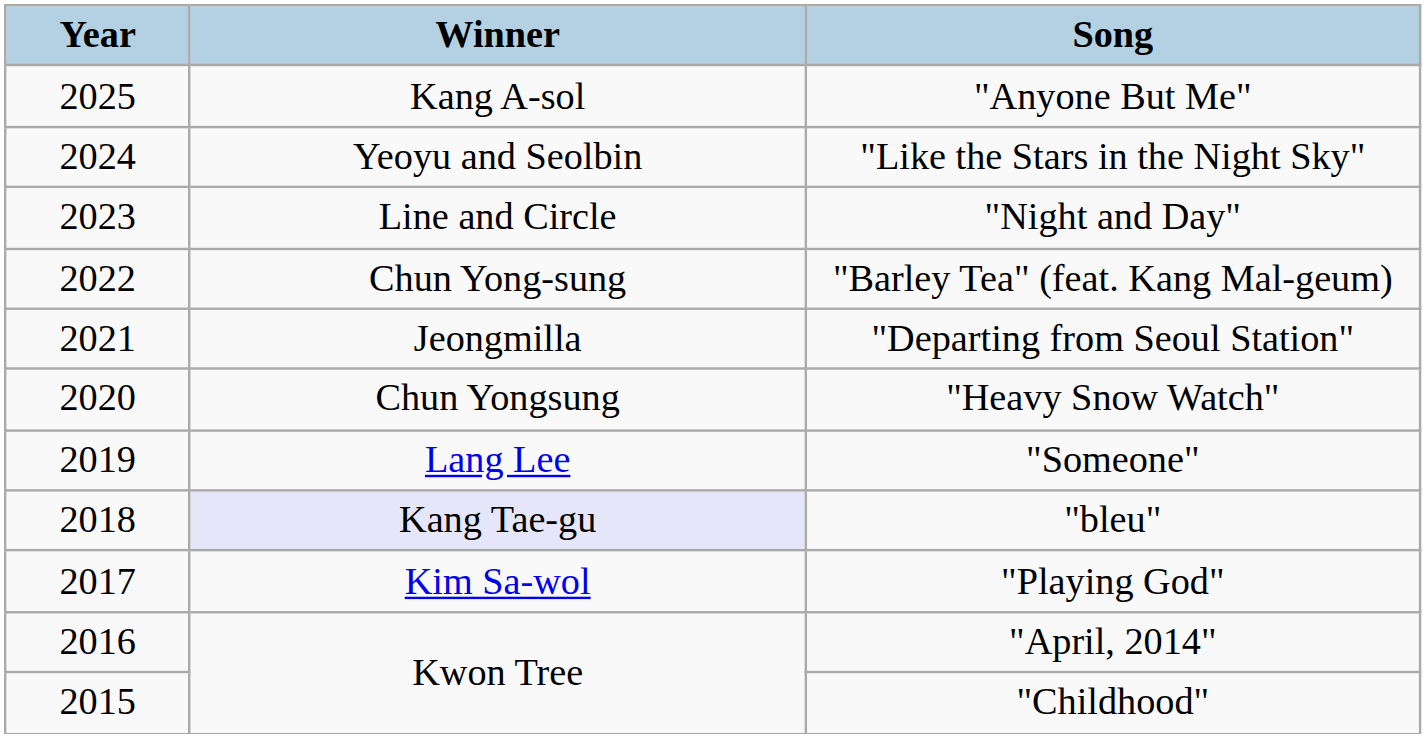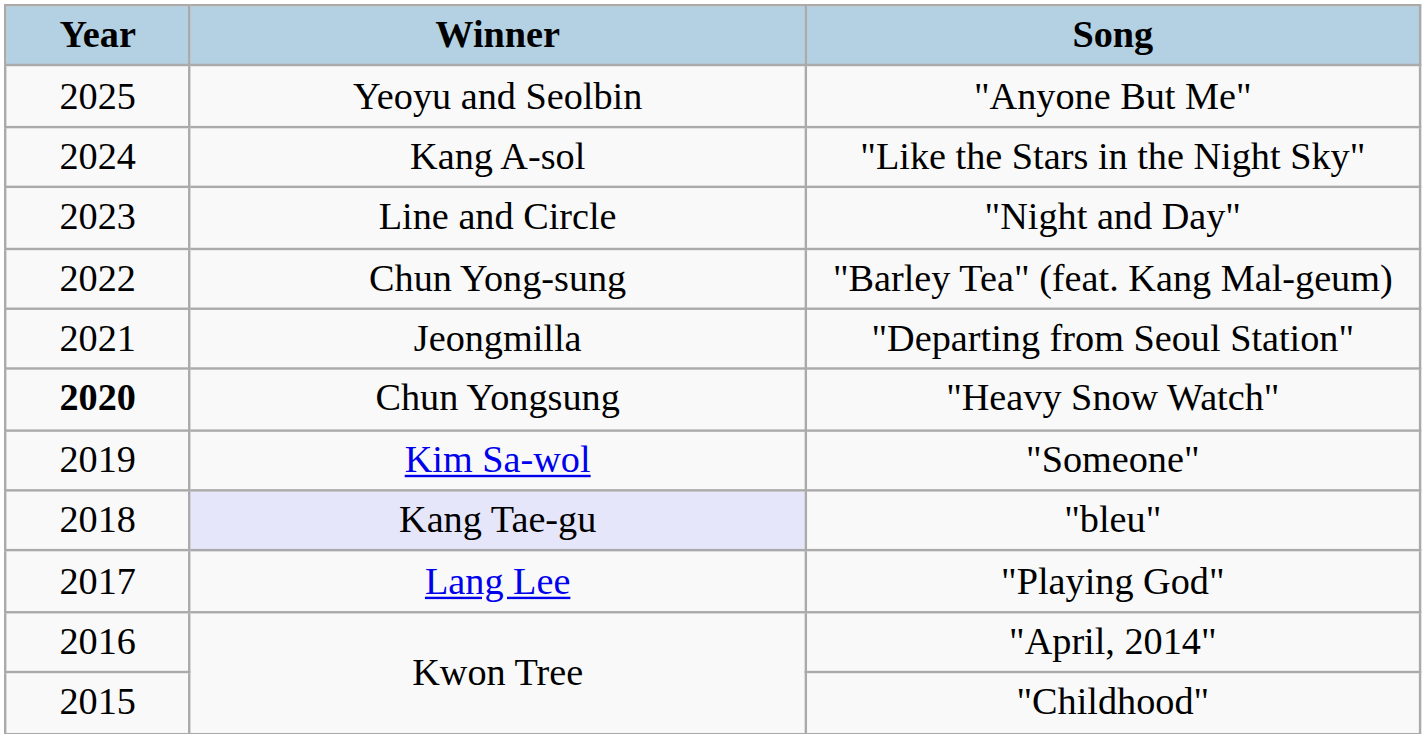(498, 95) Kang A-sol -> (498, 95) Yeoyu and Seolbin
(498, 156) Yeoyu and Seolbin -> (498, 156) Kang A-sol
(98, 398) normal -> (98, 398) bold
(498, 459) Lang Lee -> (498, 459) Kim Sa-wol
(498, 580) Kim Sa-wol -> (498, 580) Lang Lee
